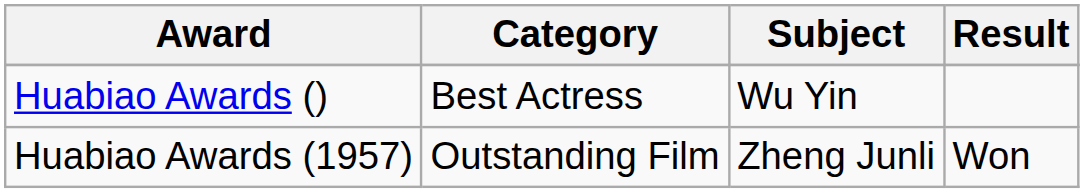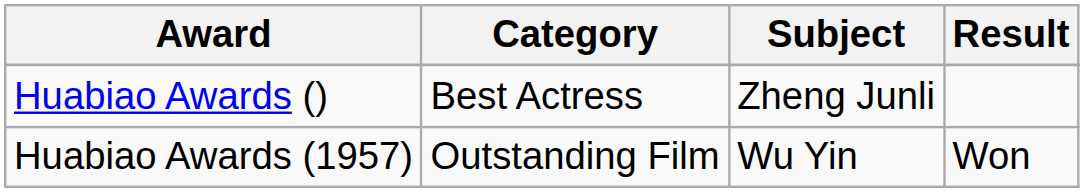(797, 95) Wu Yin -> (836, 95) Zheng Junli
(836, 156) Zheng Junli -> (797, 156) Wu Yin
